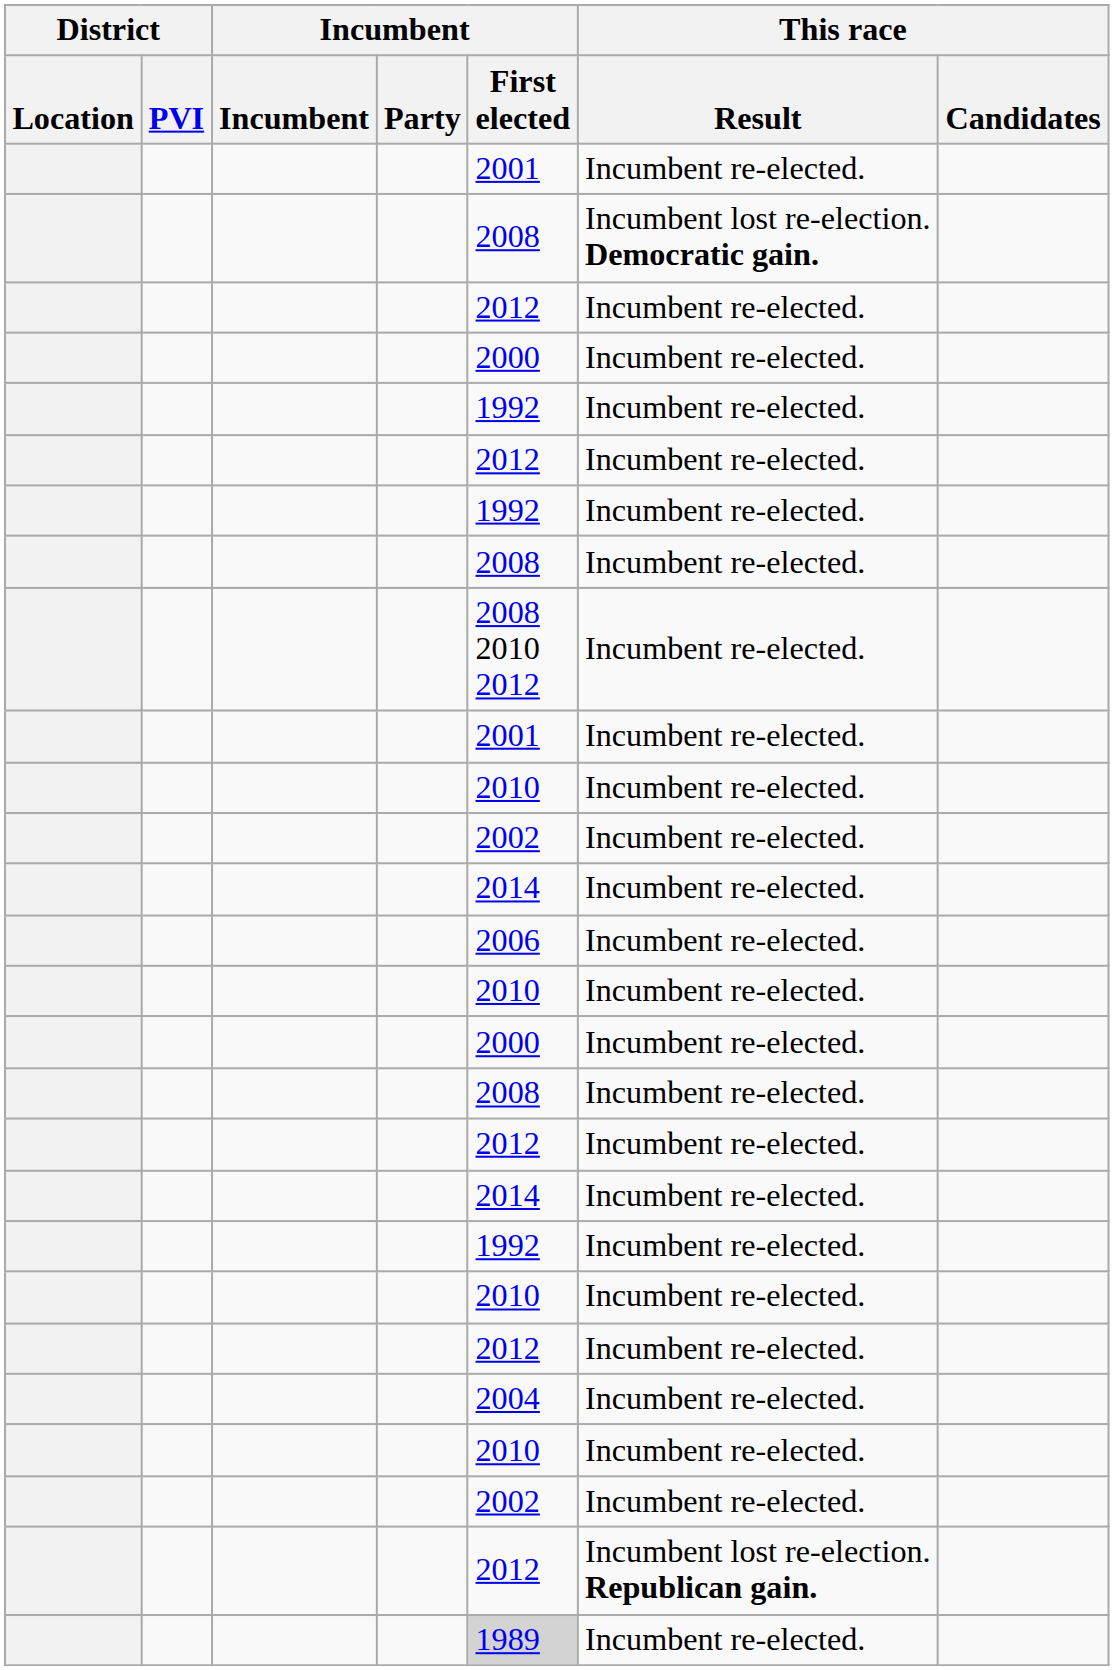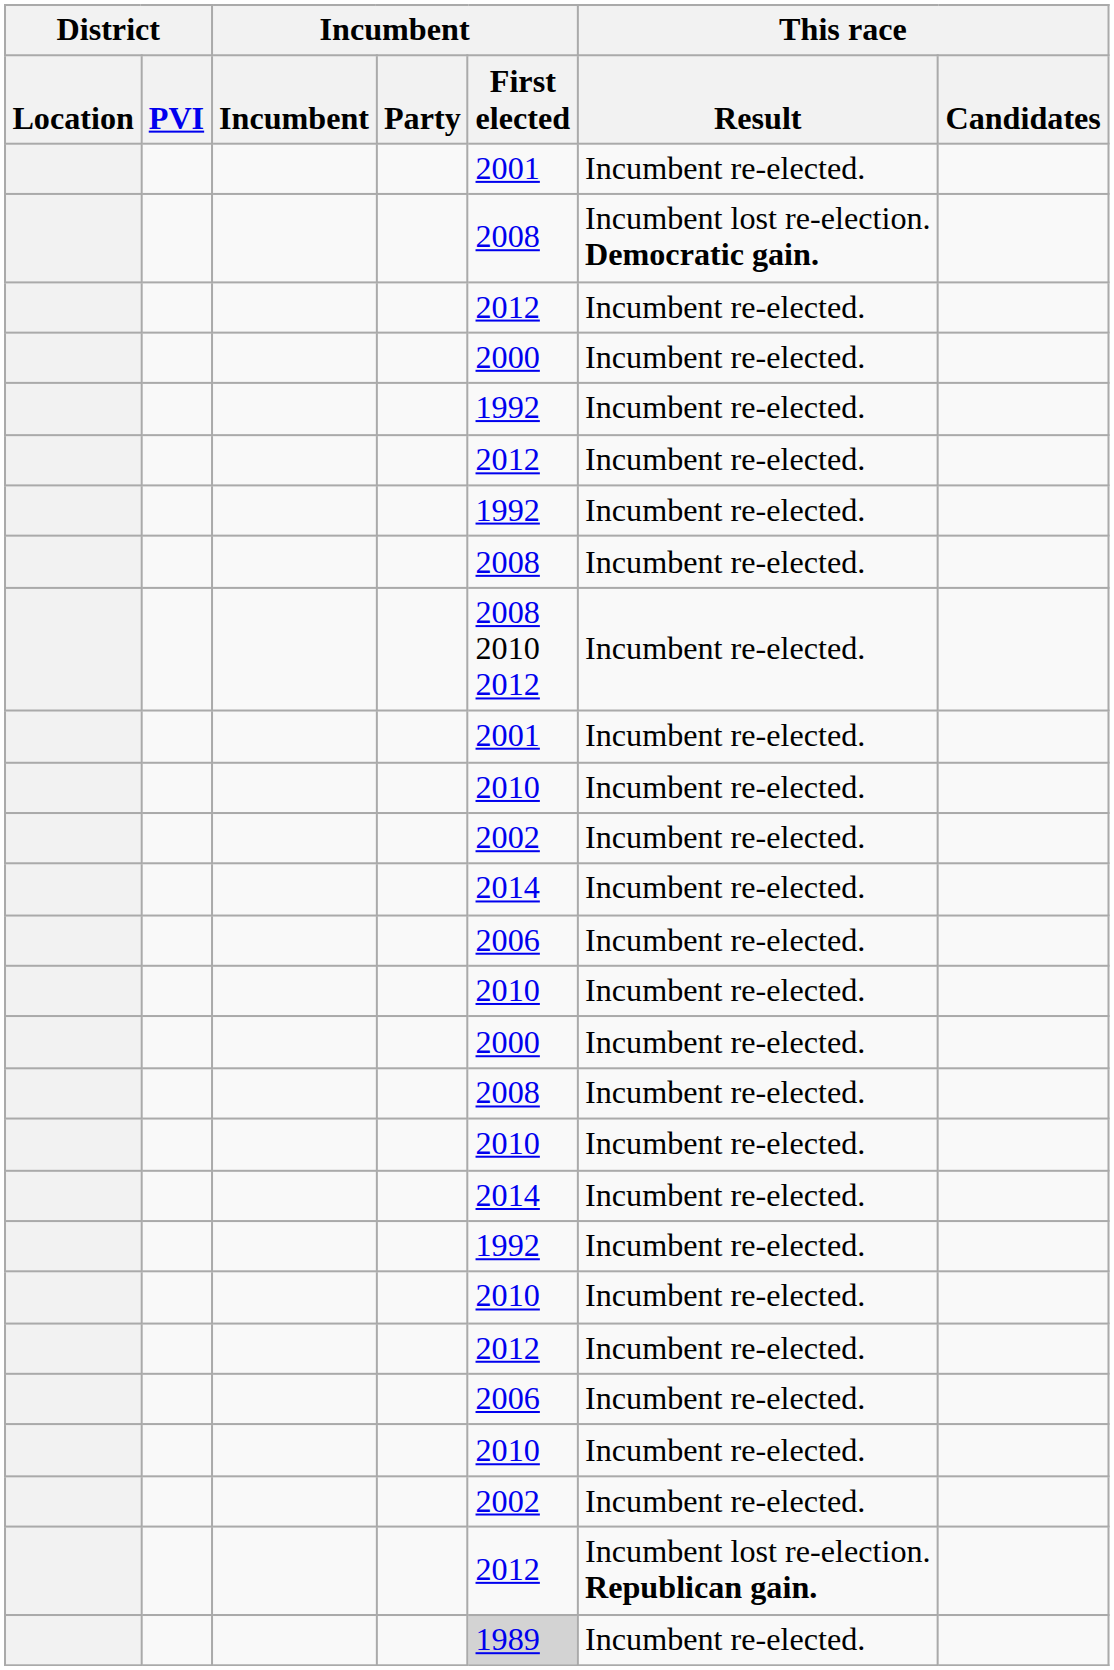(508, 1143) 2012 -> (508, 1143) 2010
(508, 1398) 2004 -> (508, 1398) 2006
